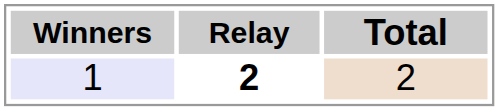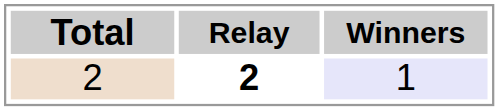columns swapped: (406, 31) <-> (93, 32)
